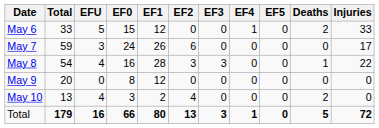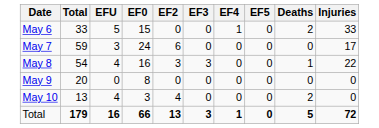- column: (153, 13)
